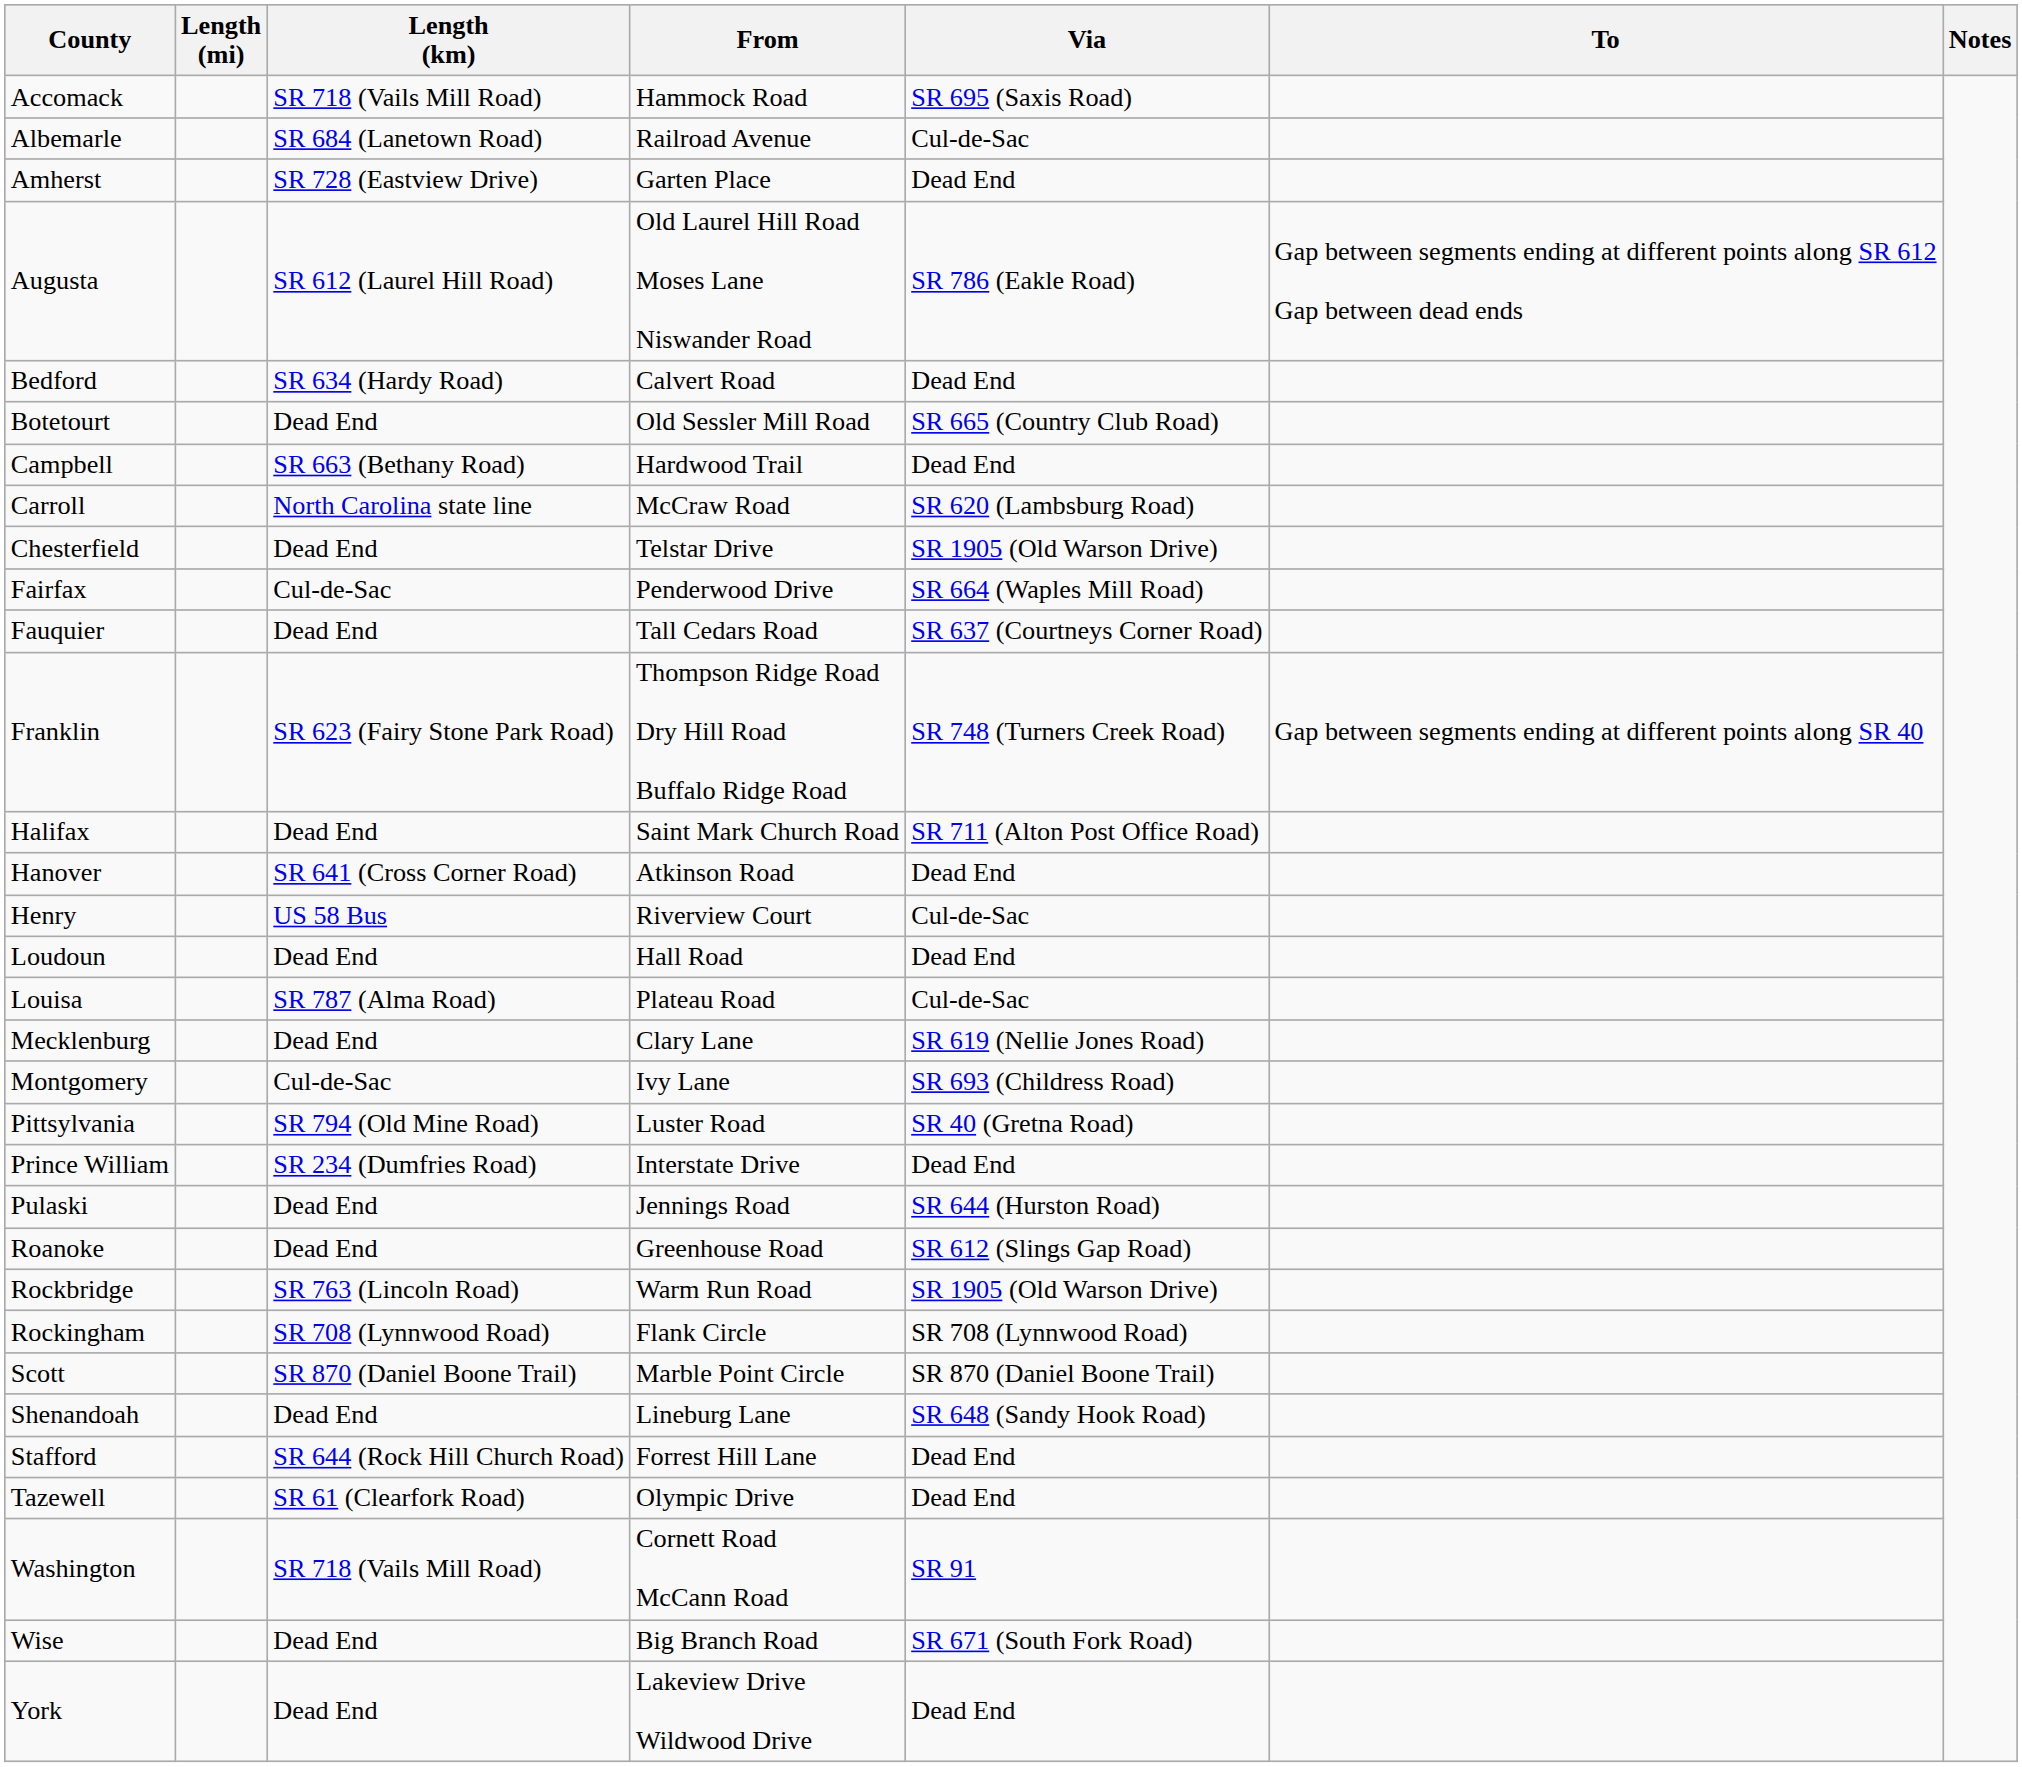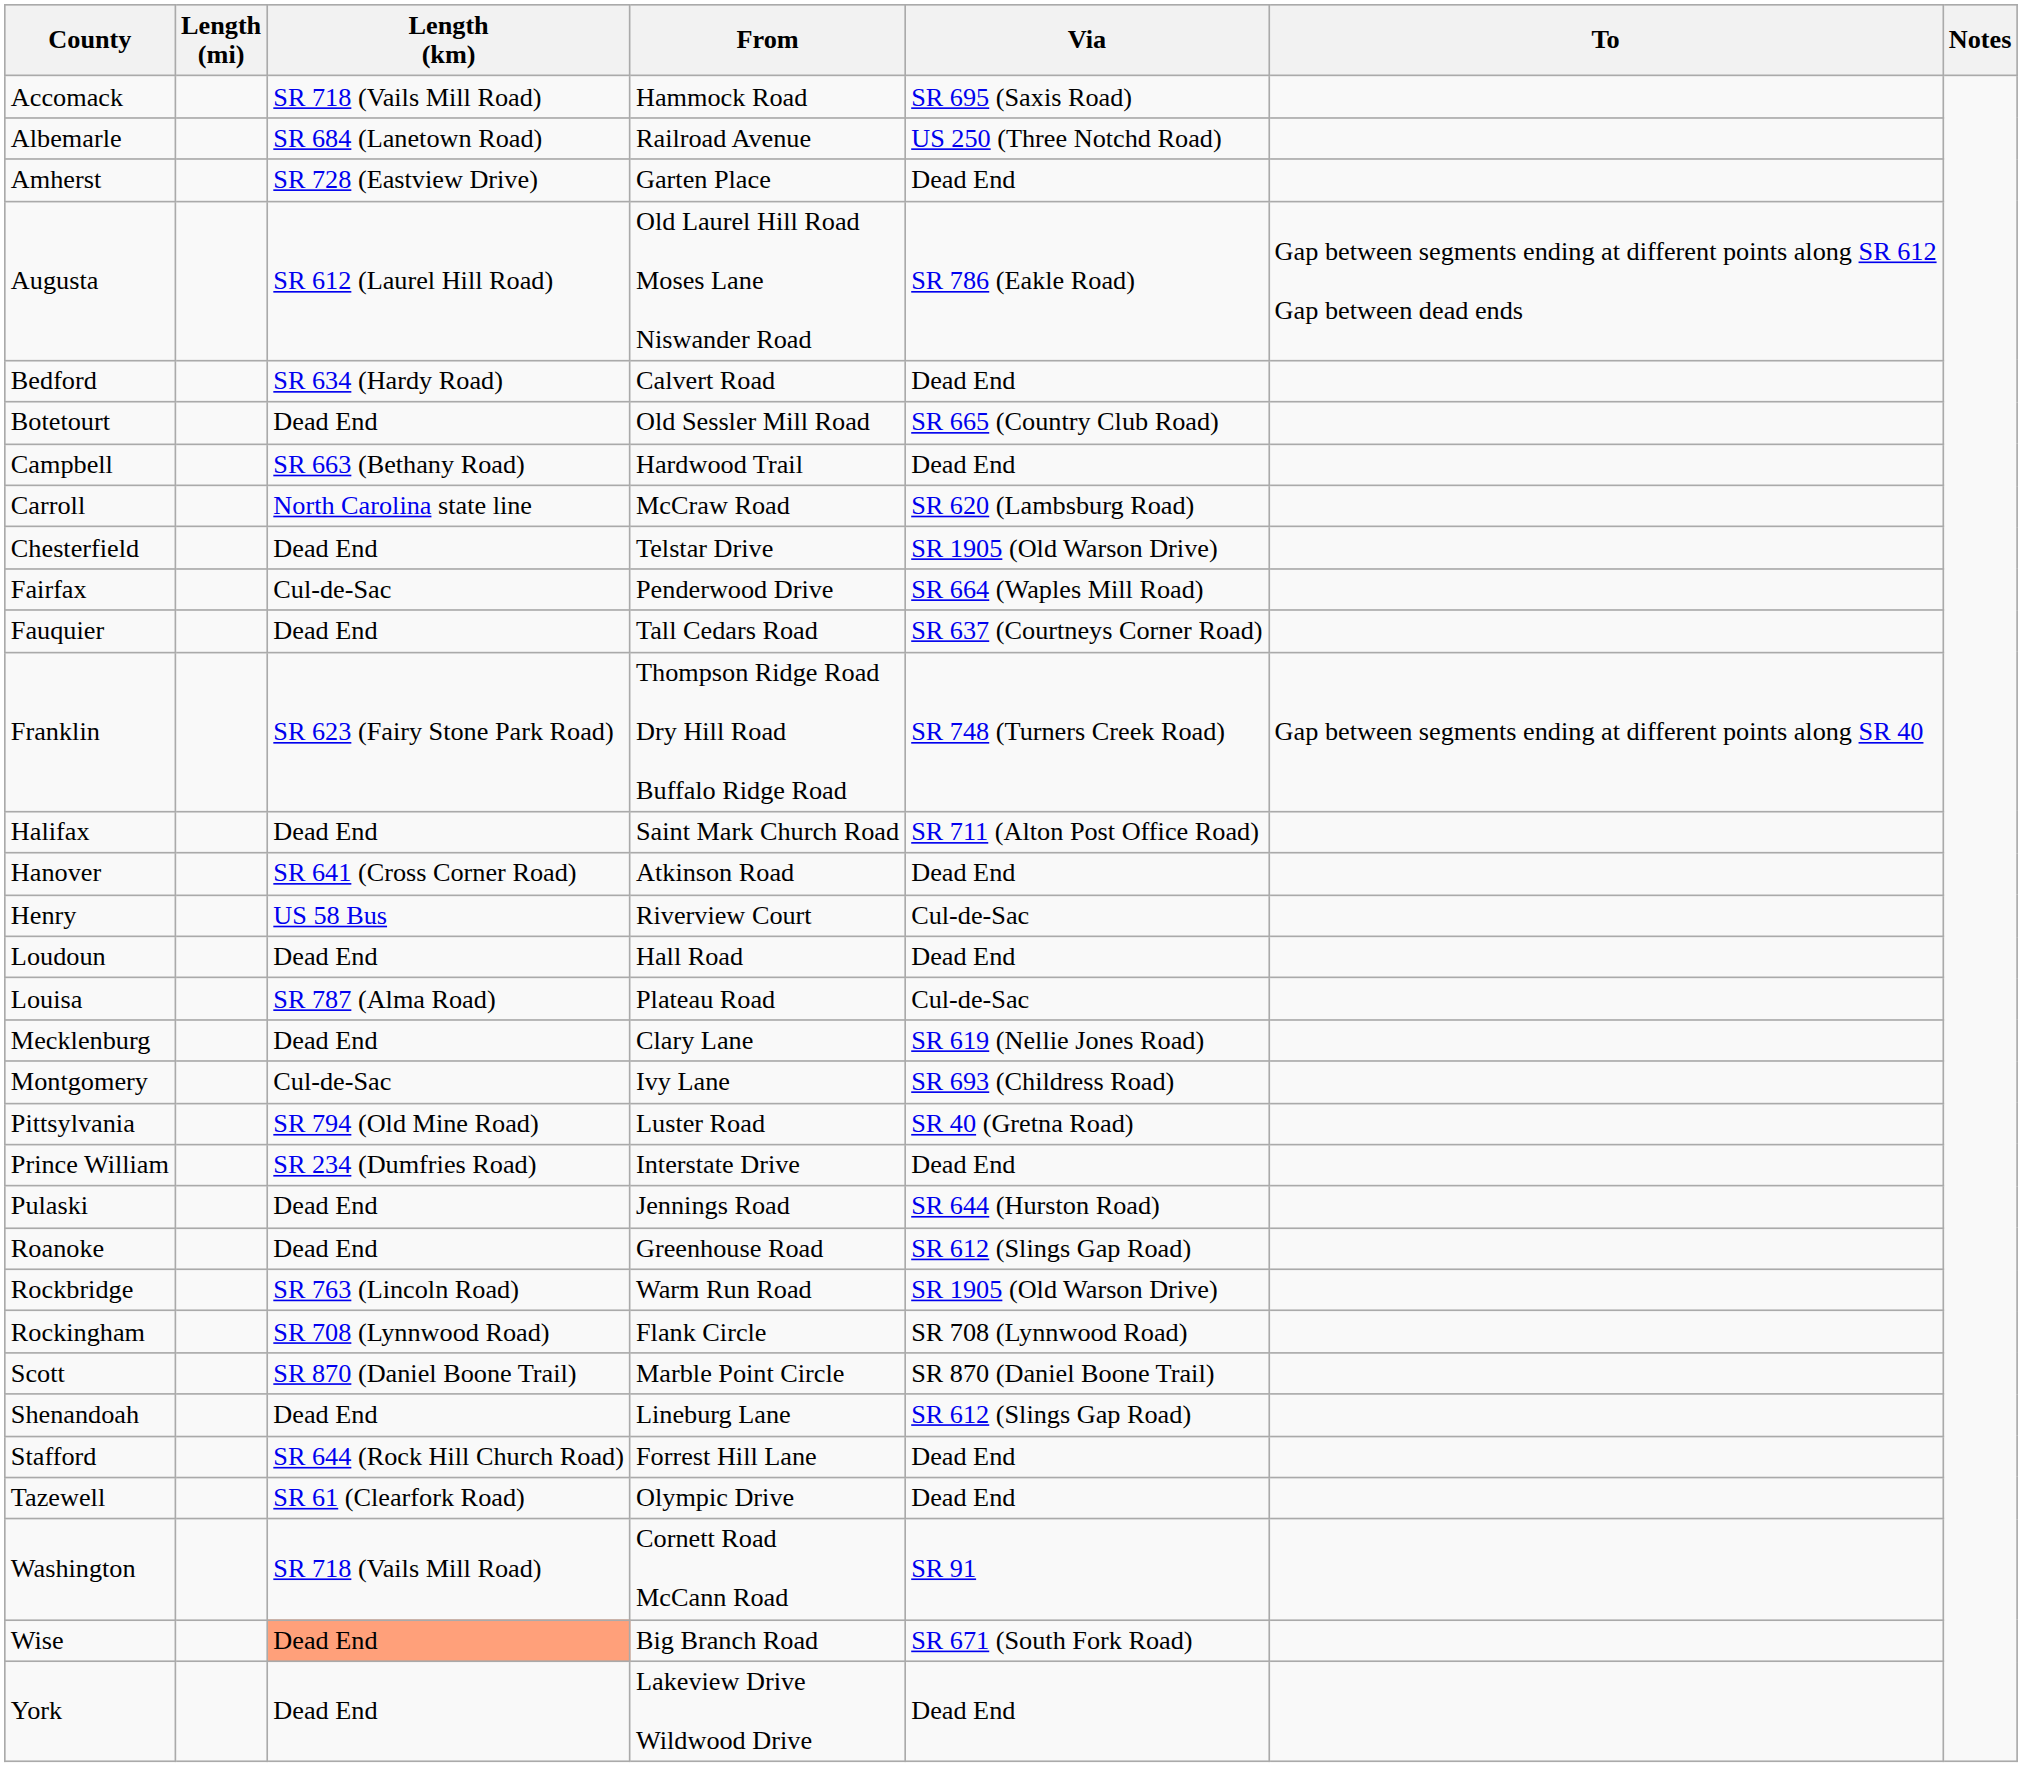(970, 138) Cul-de-Sac -> (1066, 138) US 250 (Three Notchd Road)
(1058, 1414) SR 648 (Sandy Hook Road) -> (1051, 1414) SR 612 (Slings Gap Road)
(325, 1640) no background -> (325, 1640) lightsalmon background
